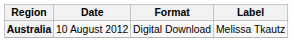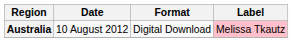(251, 29) no background -> (251, 29) pink background
